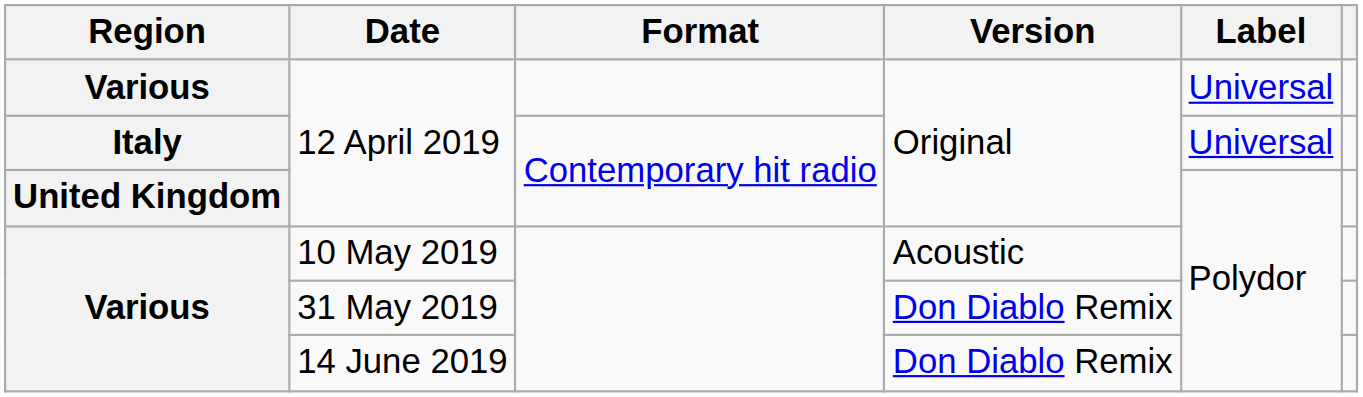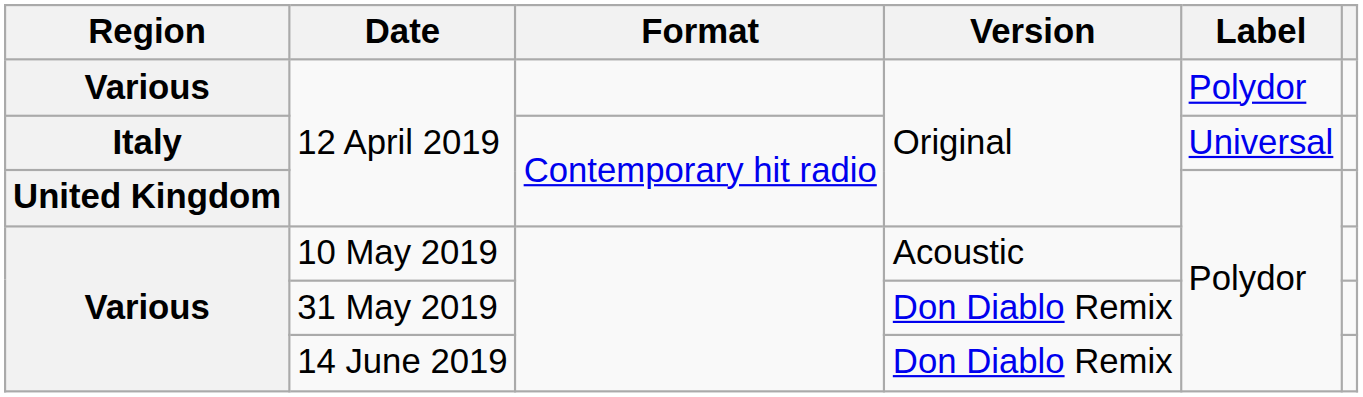(1261, 87) Universal -> (1247, 87) Polydor
